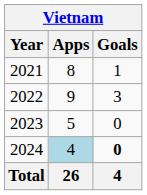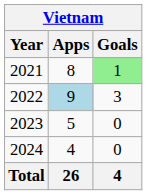(117, 70) no background -> (117, 70) lightgreen background
(71, 96) no background -> (71, 96) lightblue background
(71, 149) lightblue background -> (71, 149) no background
(117, 149) bold -> (117, 149) normal
